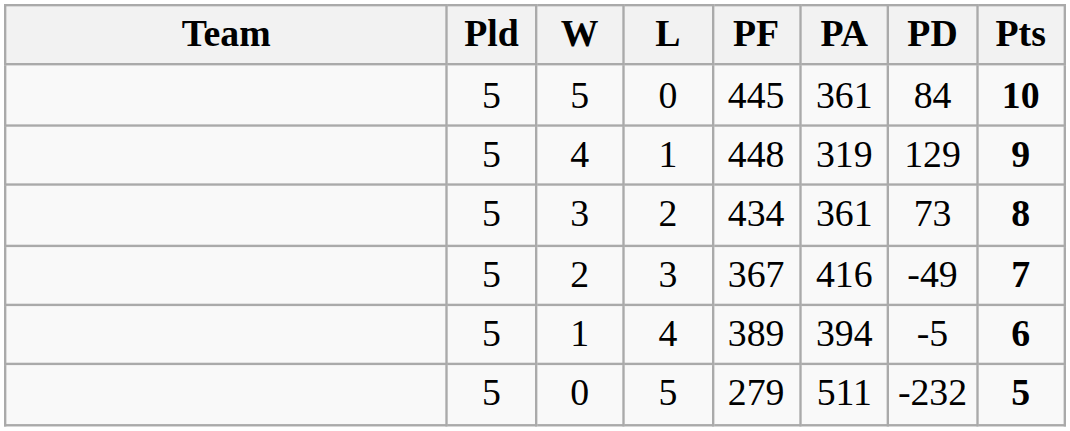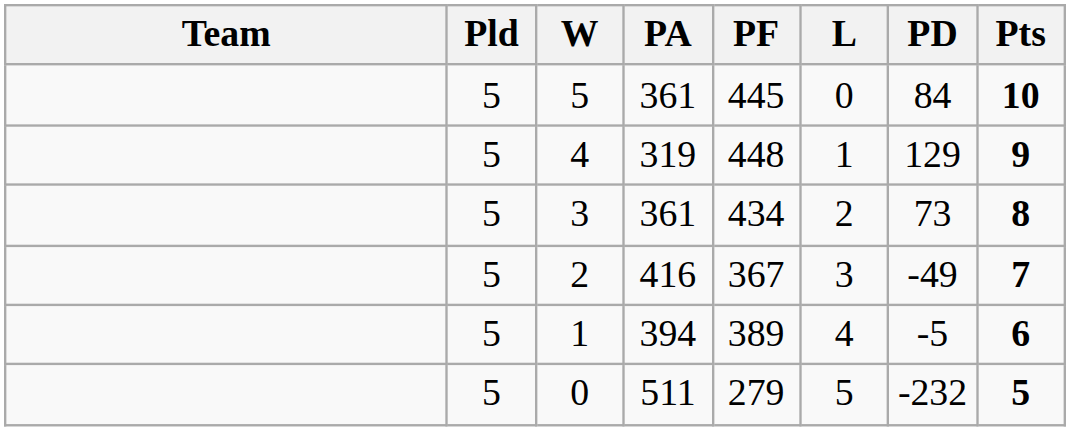columns swapped: (668, 34) <-> (844, 34)
